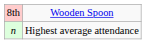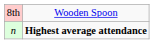(82, 30) normal -> (86, 30) bold
